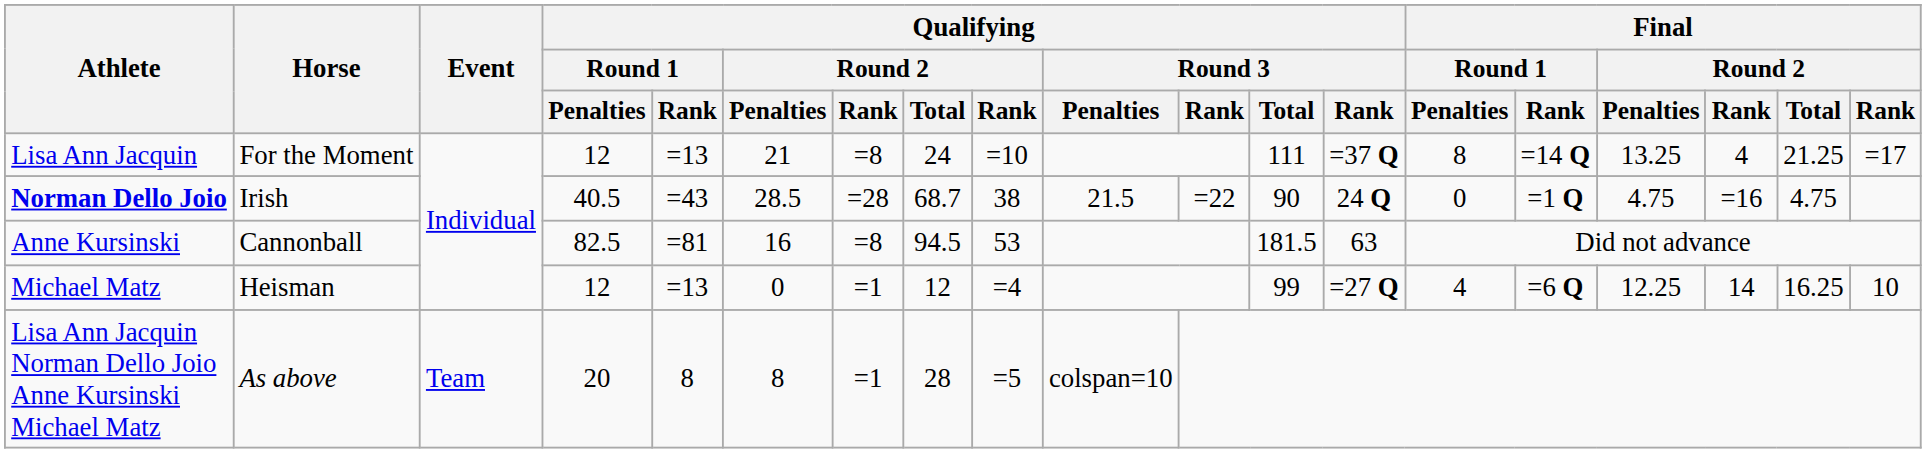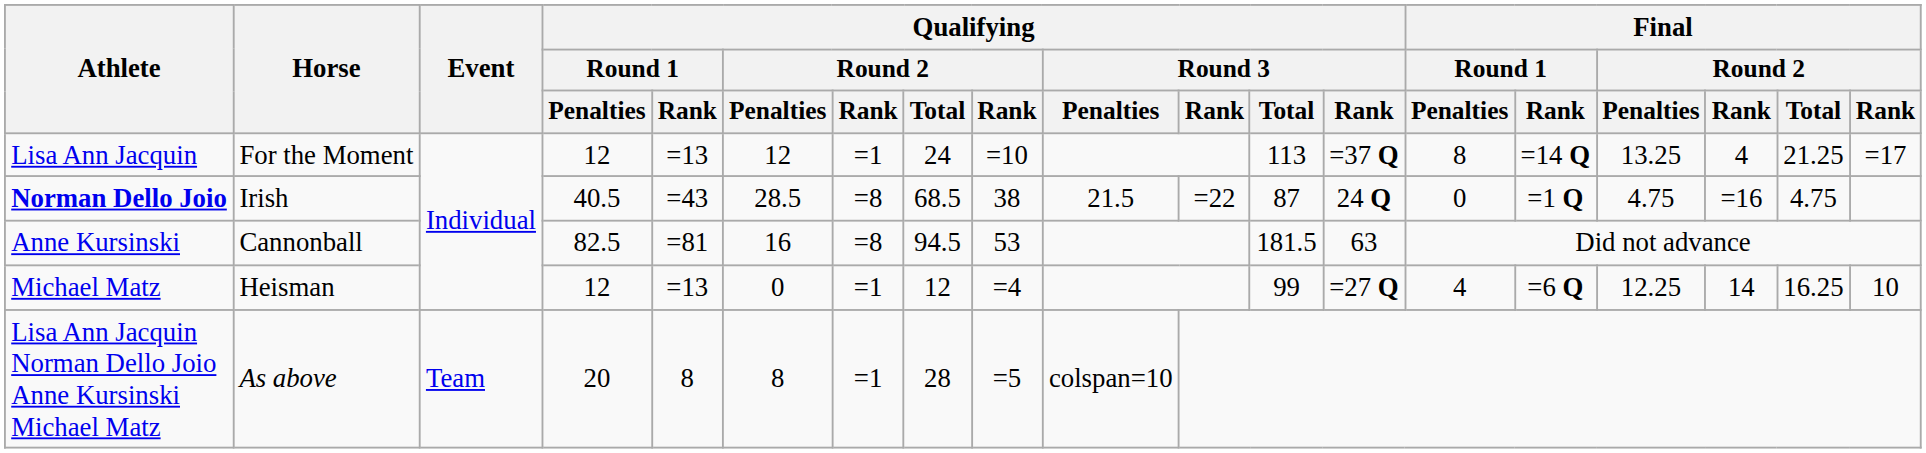(778, 154) 21 -> (778, 154) 12
(868, 154) =8 -> (868, 154) =1
(1287, 154) 111 -> (1287, 154) 113
(868, 198) =28 -> (868, 198) =8
(937, 198) 68.7 -> (937, 198) 68.5
(1287, 198) 90 -> (1287, 198) 87
